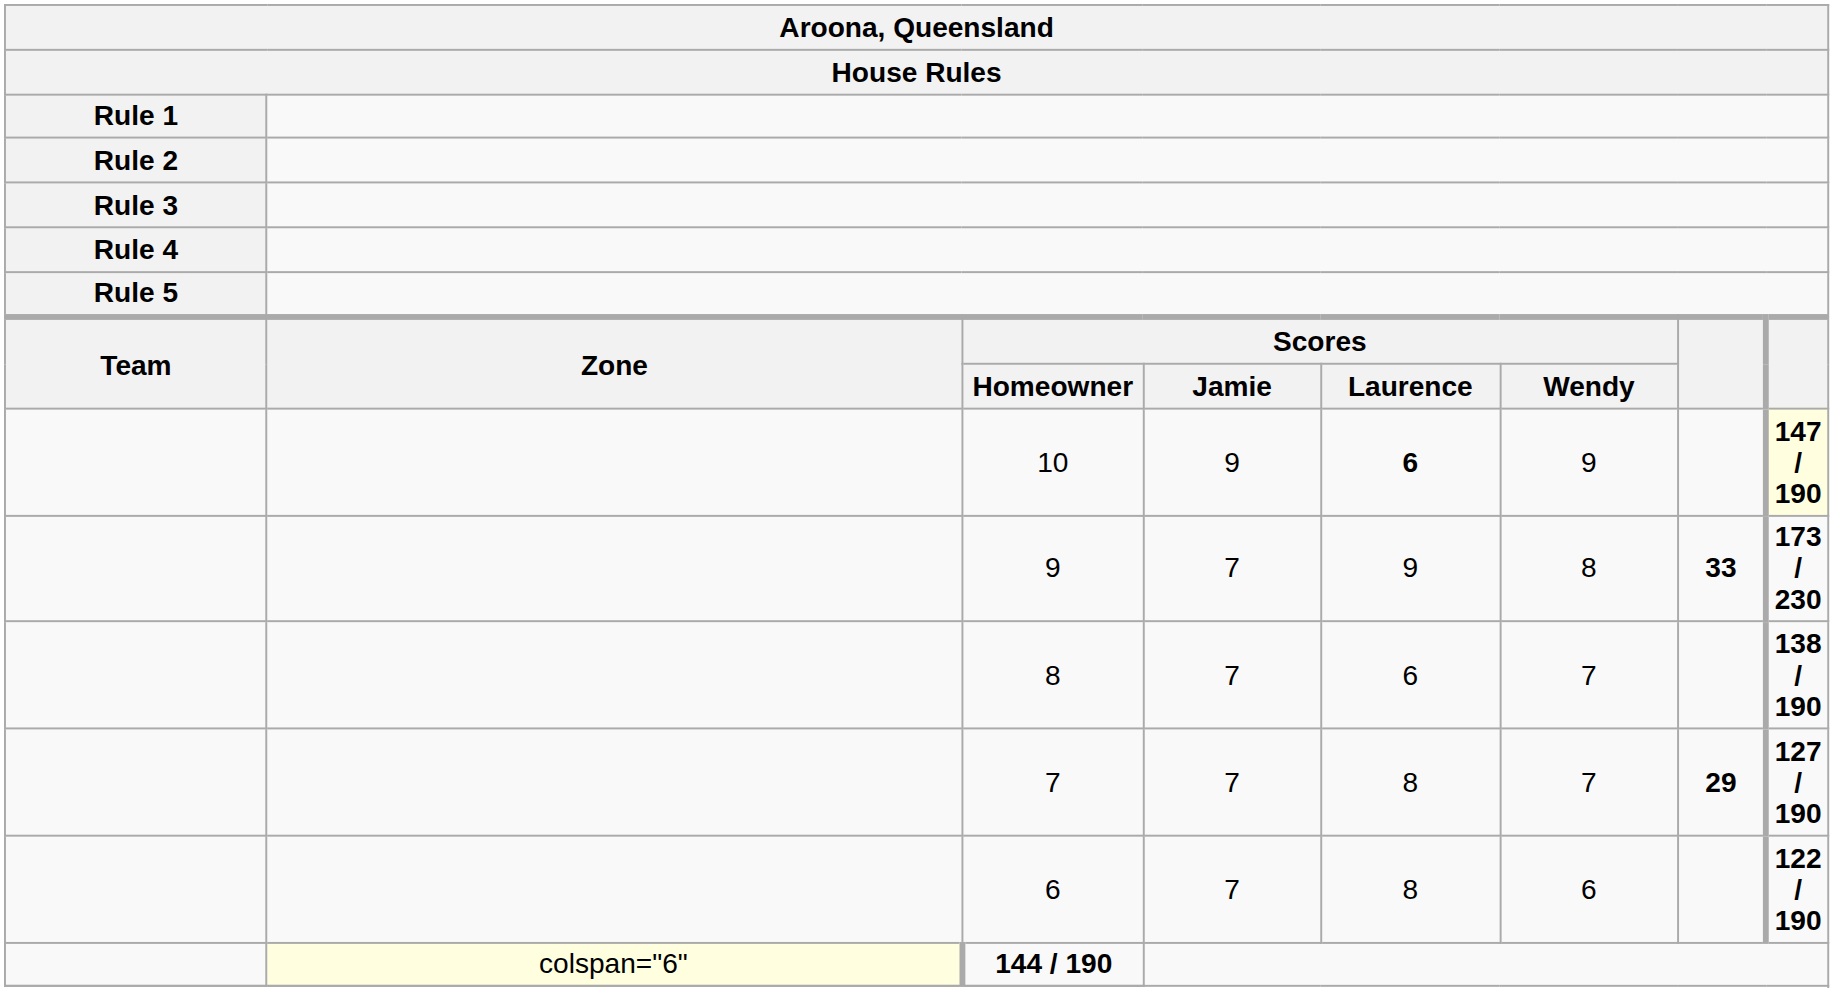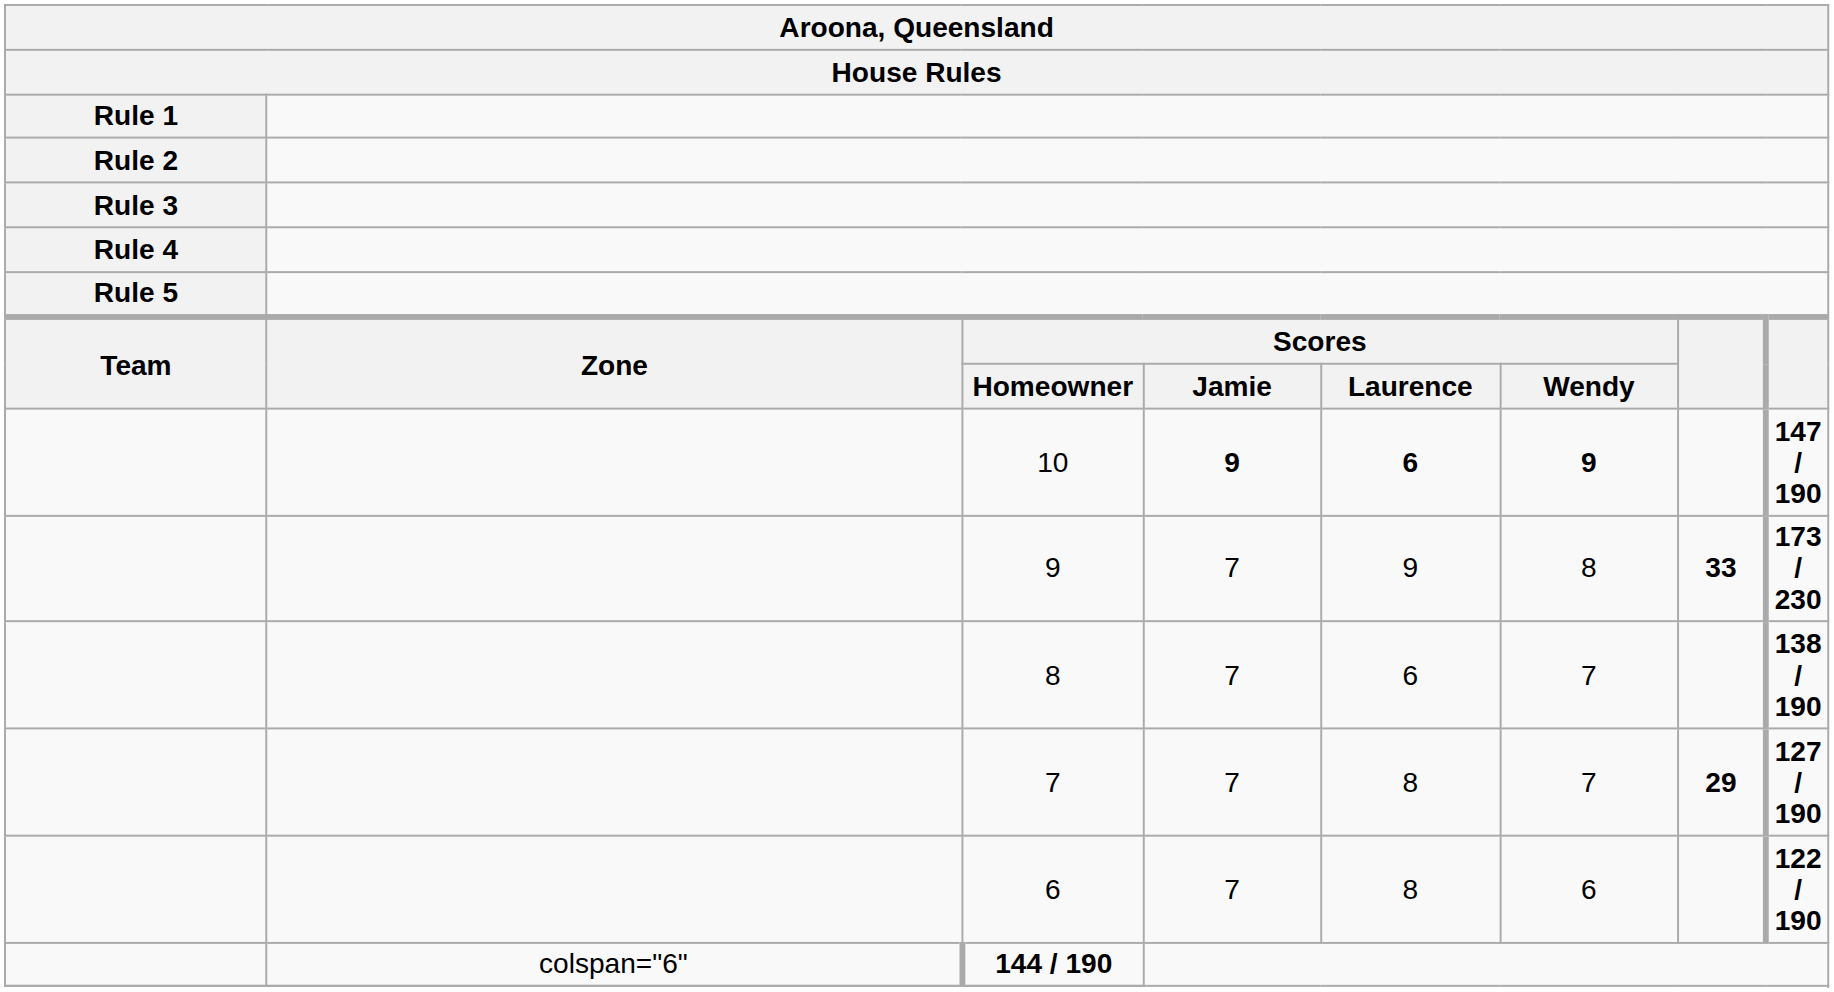(1232, 462) normal -> (1232, 462) bold
(1589, 462) normal -> (1589, 462) bold
(1798, 462) lightyellow background -> (1798, 462) no background
(613, 965) lightyellow background -> (613, 965) no background
